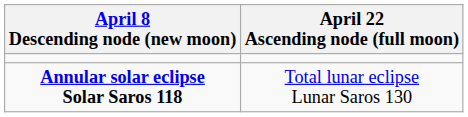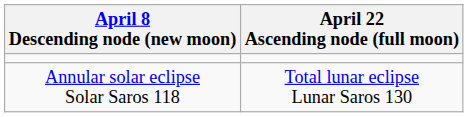(123, 87) bold -> (123, 87) normal
